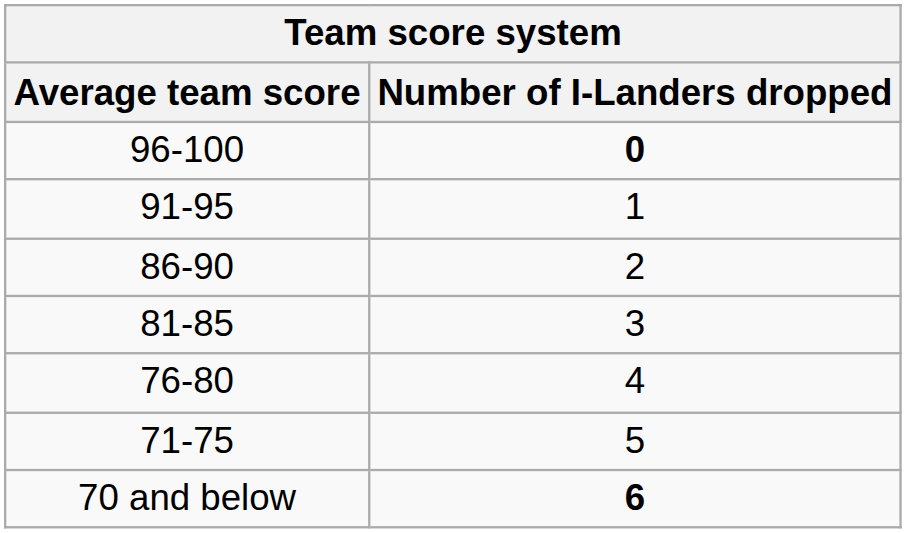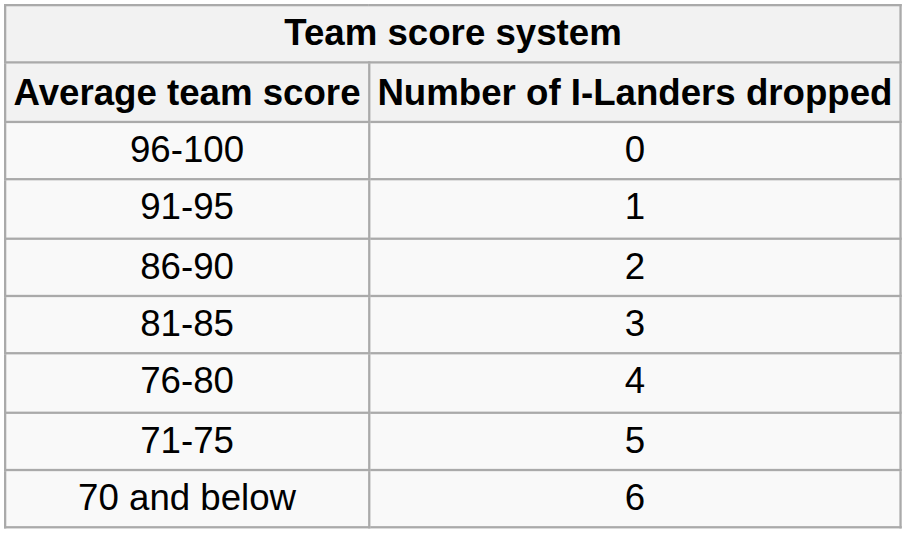(635, 149) bold -> (635, 149) normal
(635, 498) bold -> (635, 498) normal
